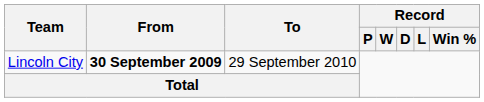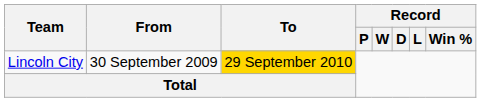(156, 62) bold -> (154, 62) normal
(292, 62) no background -> (288, 62) gold background
